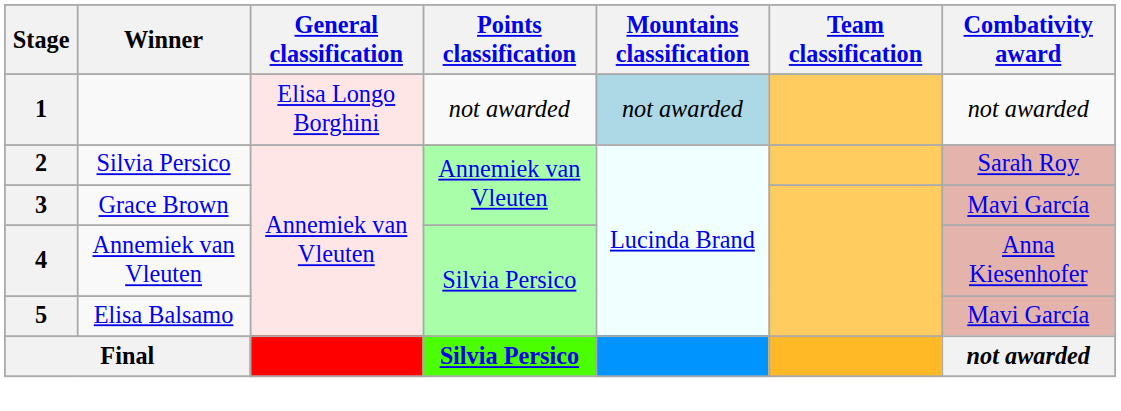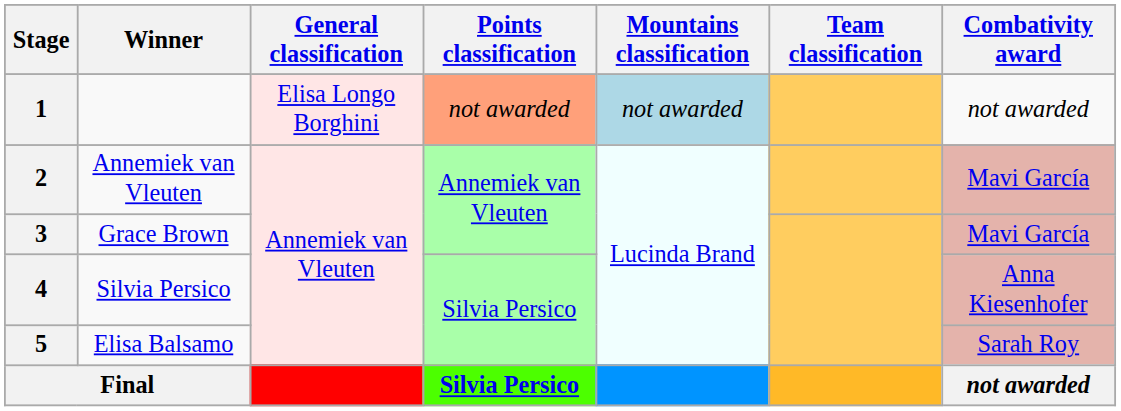(509, 109) no background -> (509, 109) lightsalmon background
(164, 164) Silvia Persico -> (164, 179) Annemiek van Vleuten
(1028, 164) Sarah Roy -> (1028, 179) Mavi García
(164, 260) Annemiek van Vleuten -> (164, 289) Silvia Persico
(1028, 315) Mavi García -> (1028, 344) Sarah Roy
